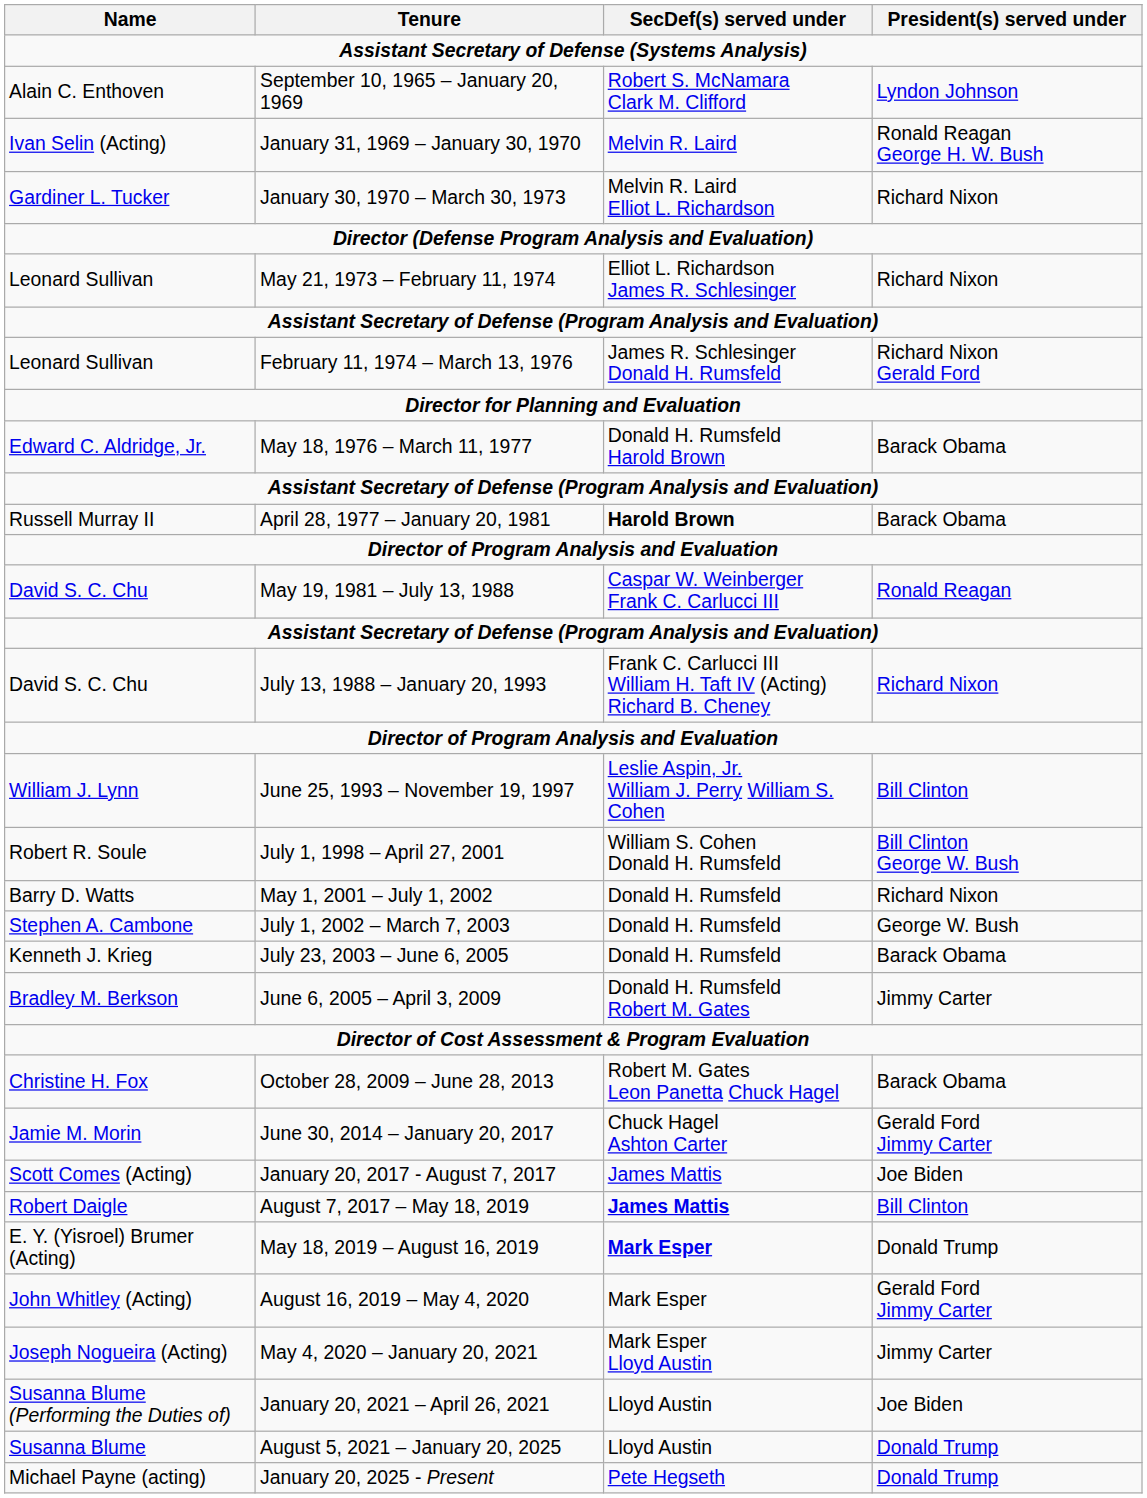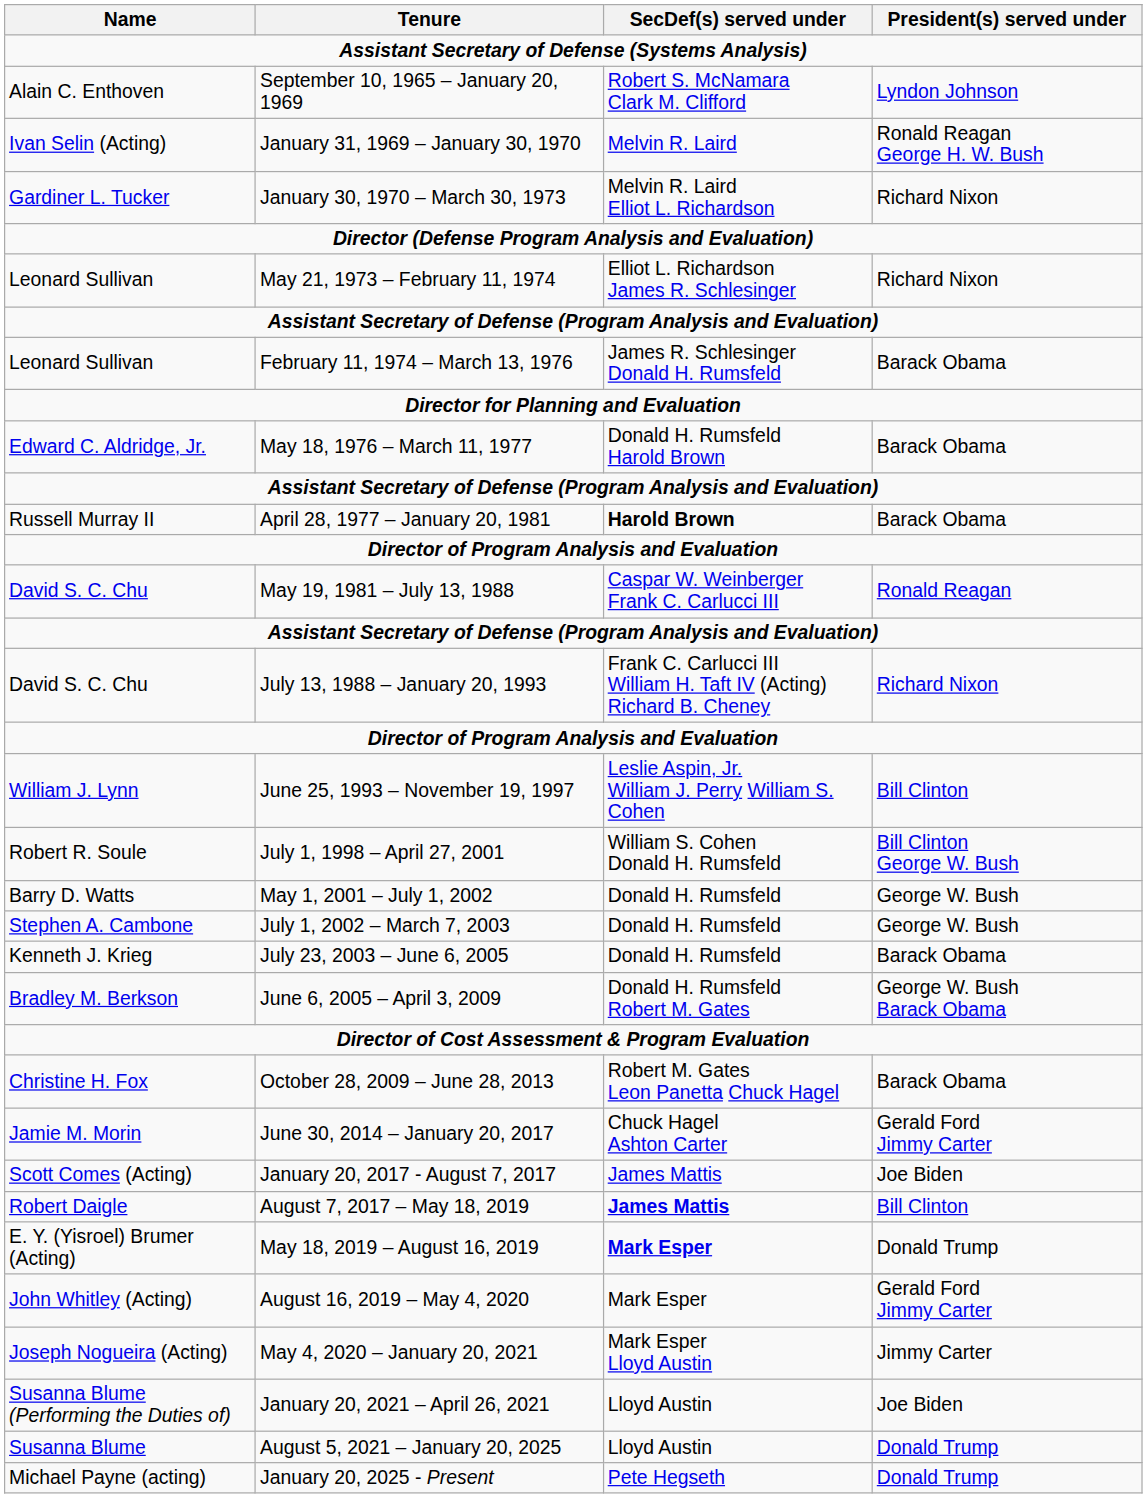(938, 363) Richard Nixon Gerald Ford -> (941, 363) Barack Obama
(938, 895) Richard Nixon -> (948, 895) George W. Bush
(934, 998) Jimmy Carter -> (948, 998) George W. Bush Barack Obama
